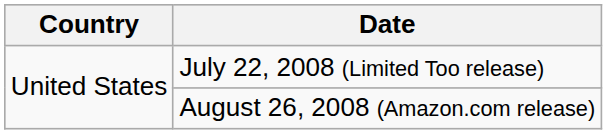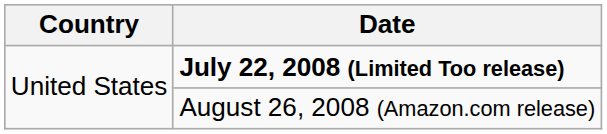(362, 66) normal -> (372, 66) bold
